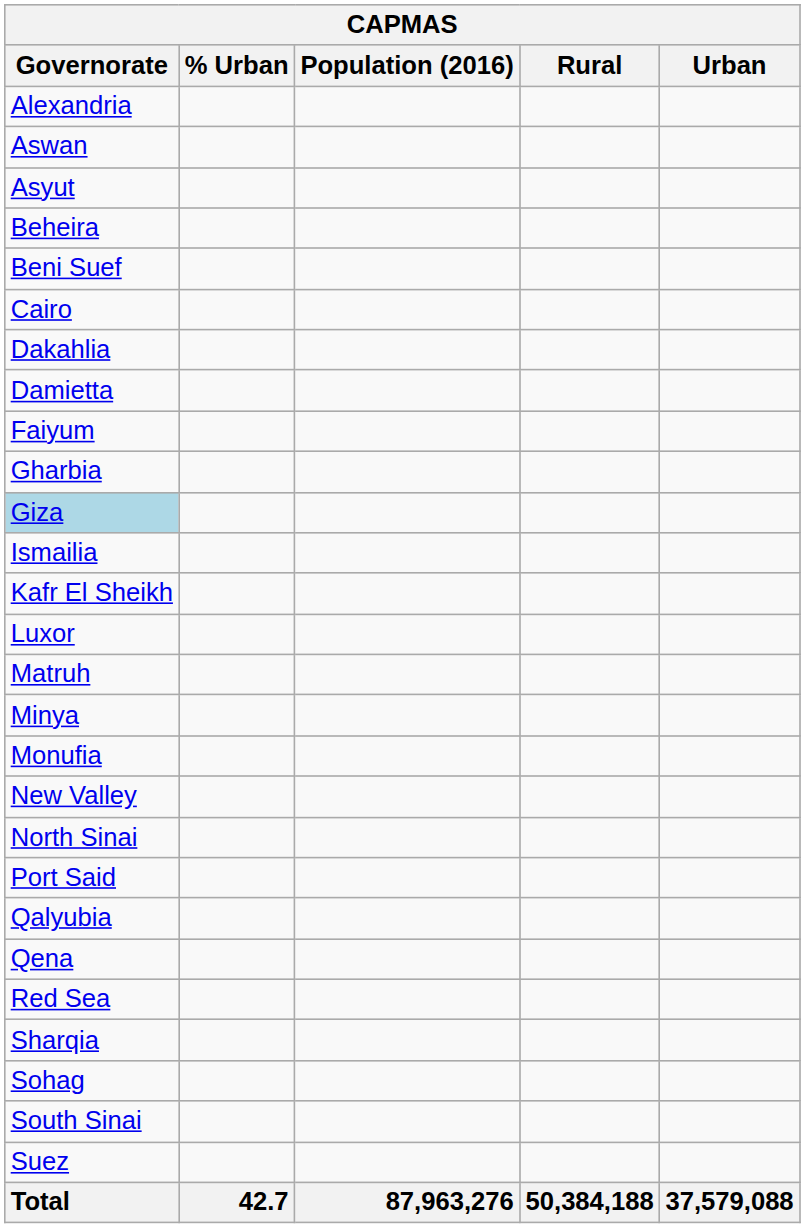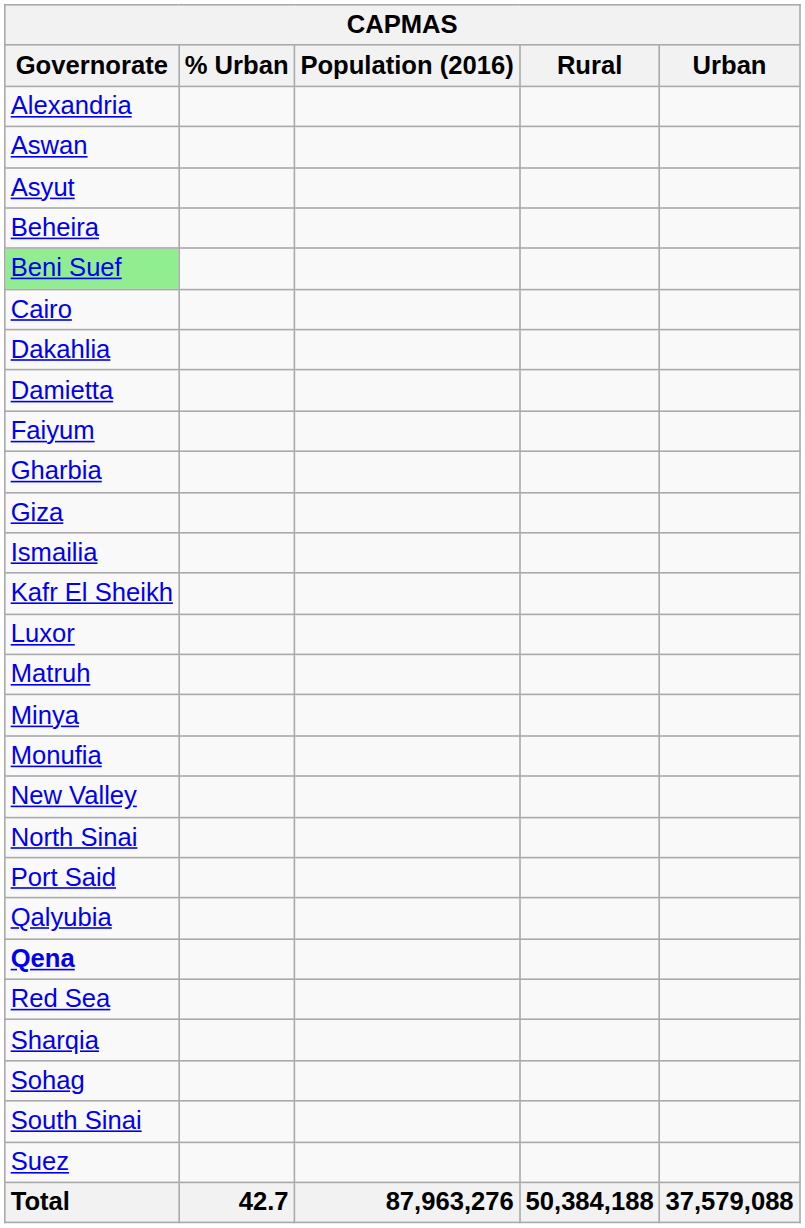(66, 268) no background -> (66, 268) lightgreen background
(37, 512) lightblue background -> (37, 512) no background
(42, 958) normal -> (43, 958) bold
